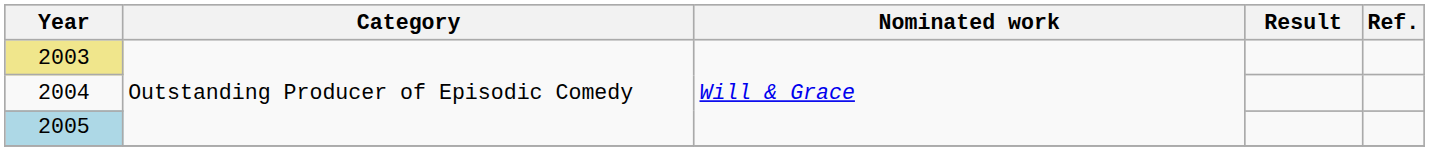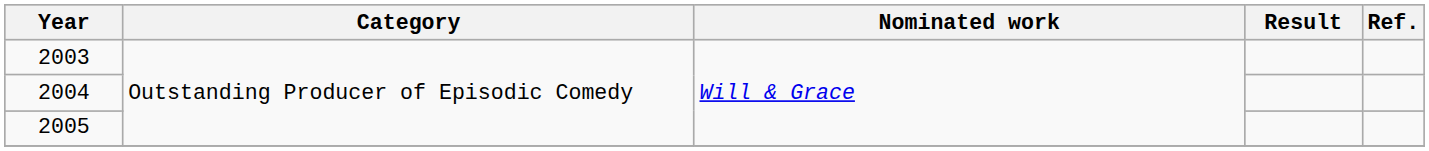(64, 58) khaki background -> (64, 58) no background
(64, 128) lightblue background -> (64, 128) no background
